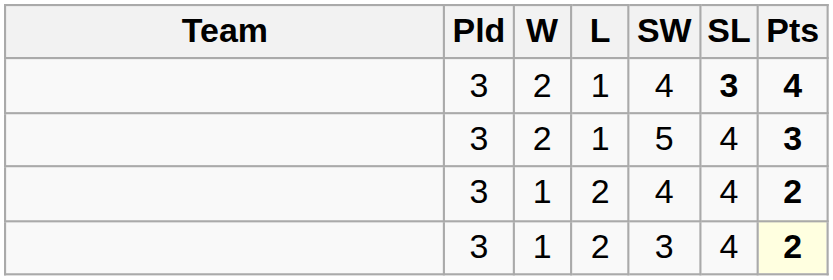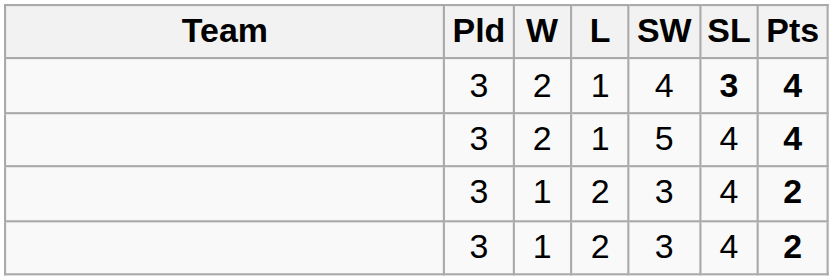(793, 138) 3 -> (793, 138) 4
(664, 192) 4 -> (664, 192) 3
(793, 246) lightyellow background -> (793, 246) no background
